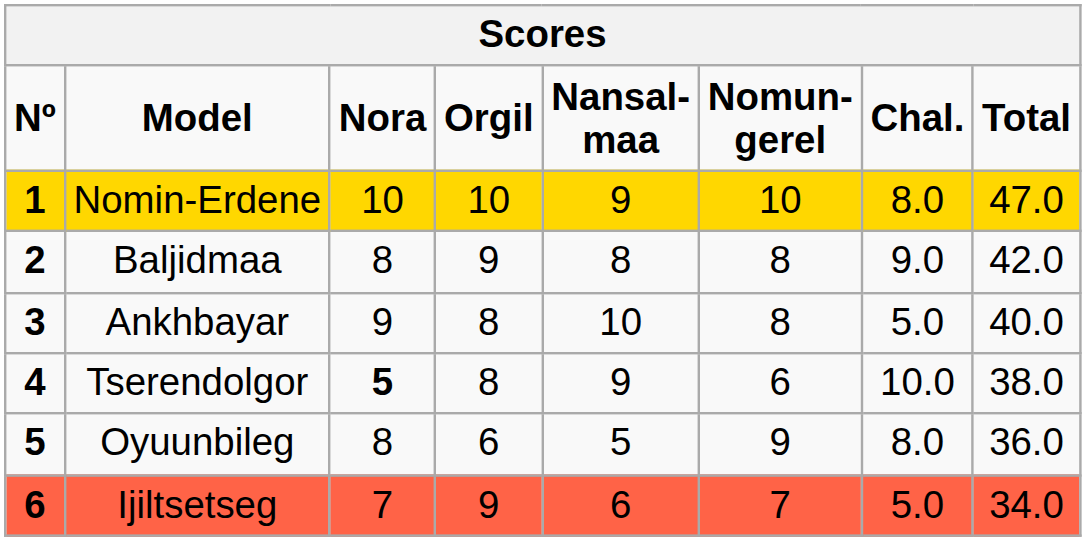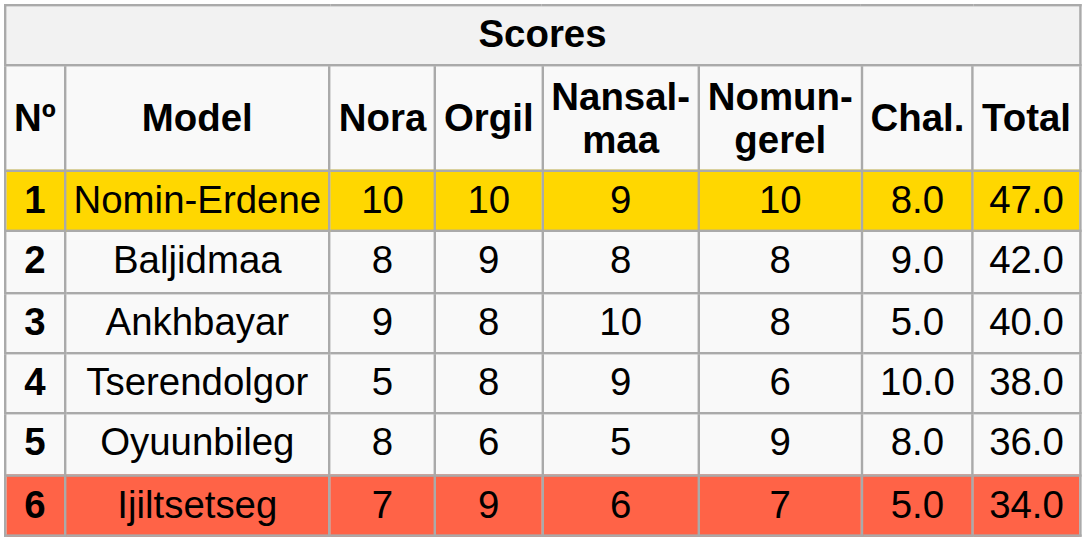(383, 382) bold -> (383, 382) normal
